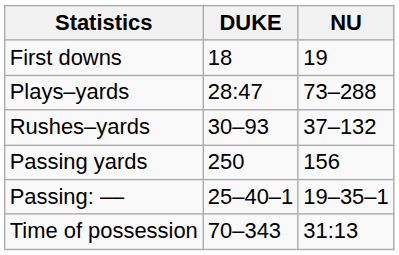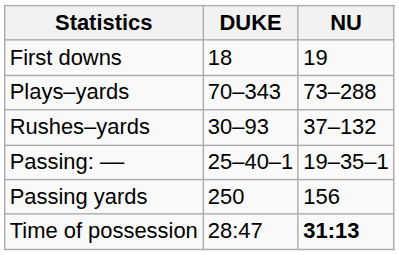(235, 92) 28:47 -> (244, 92) 70–343
rows swapped: (79, 161) <-> (67, 196)
(244, 231) 70–343 -> (235, 231) 28:47
(331, 231) normal -> (331, 231) bold
